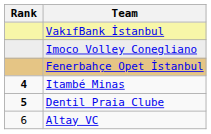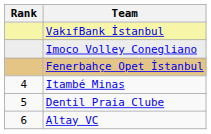(24, 85) bold -> (24, 85) normal
(24, 102) bold -> (24, 102) normal
